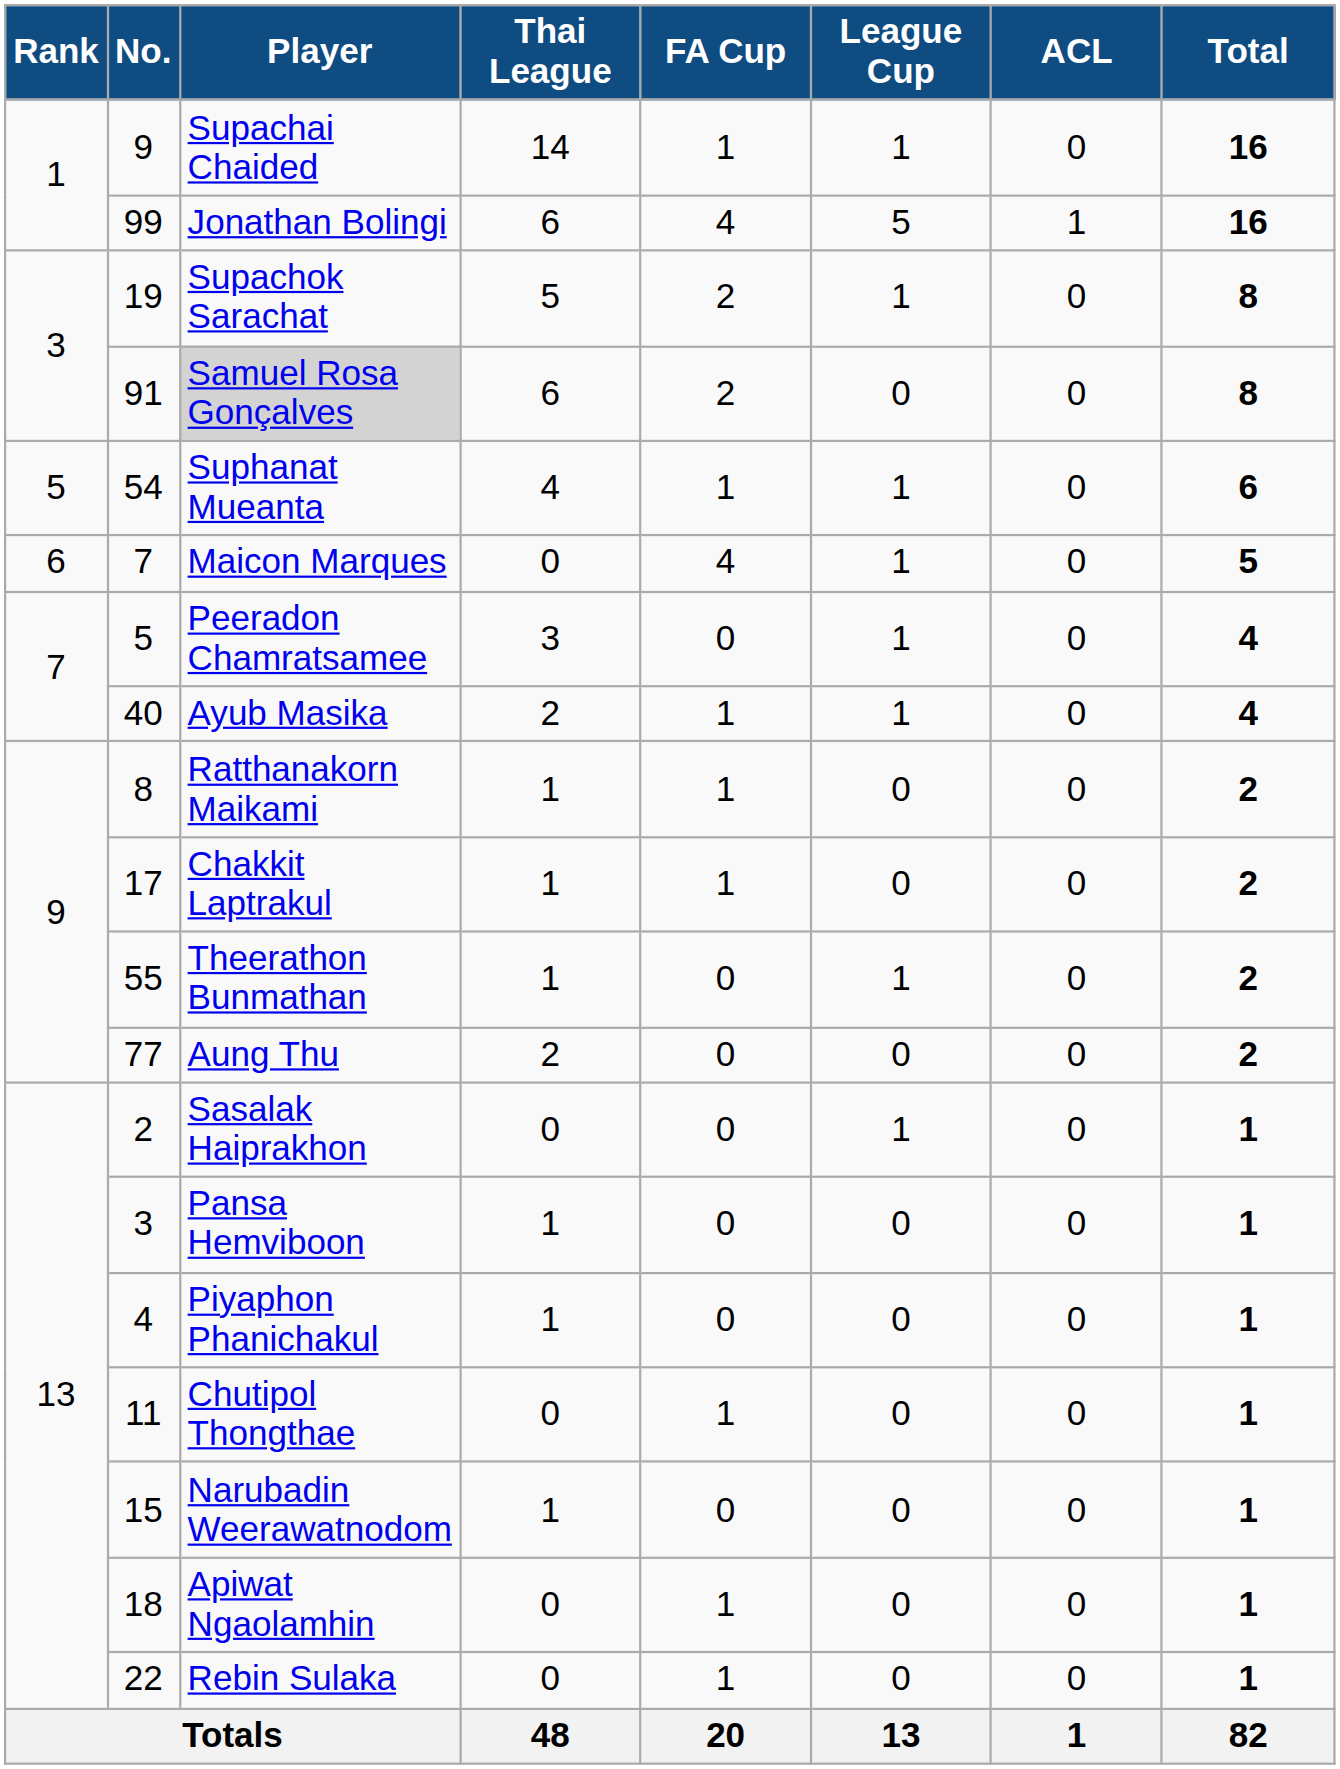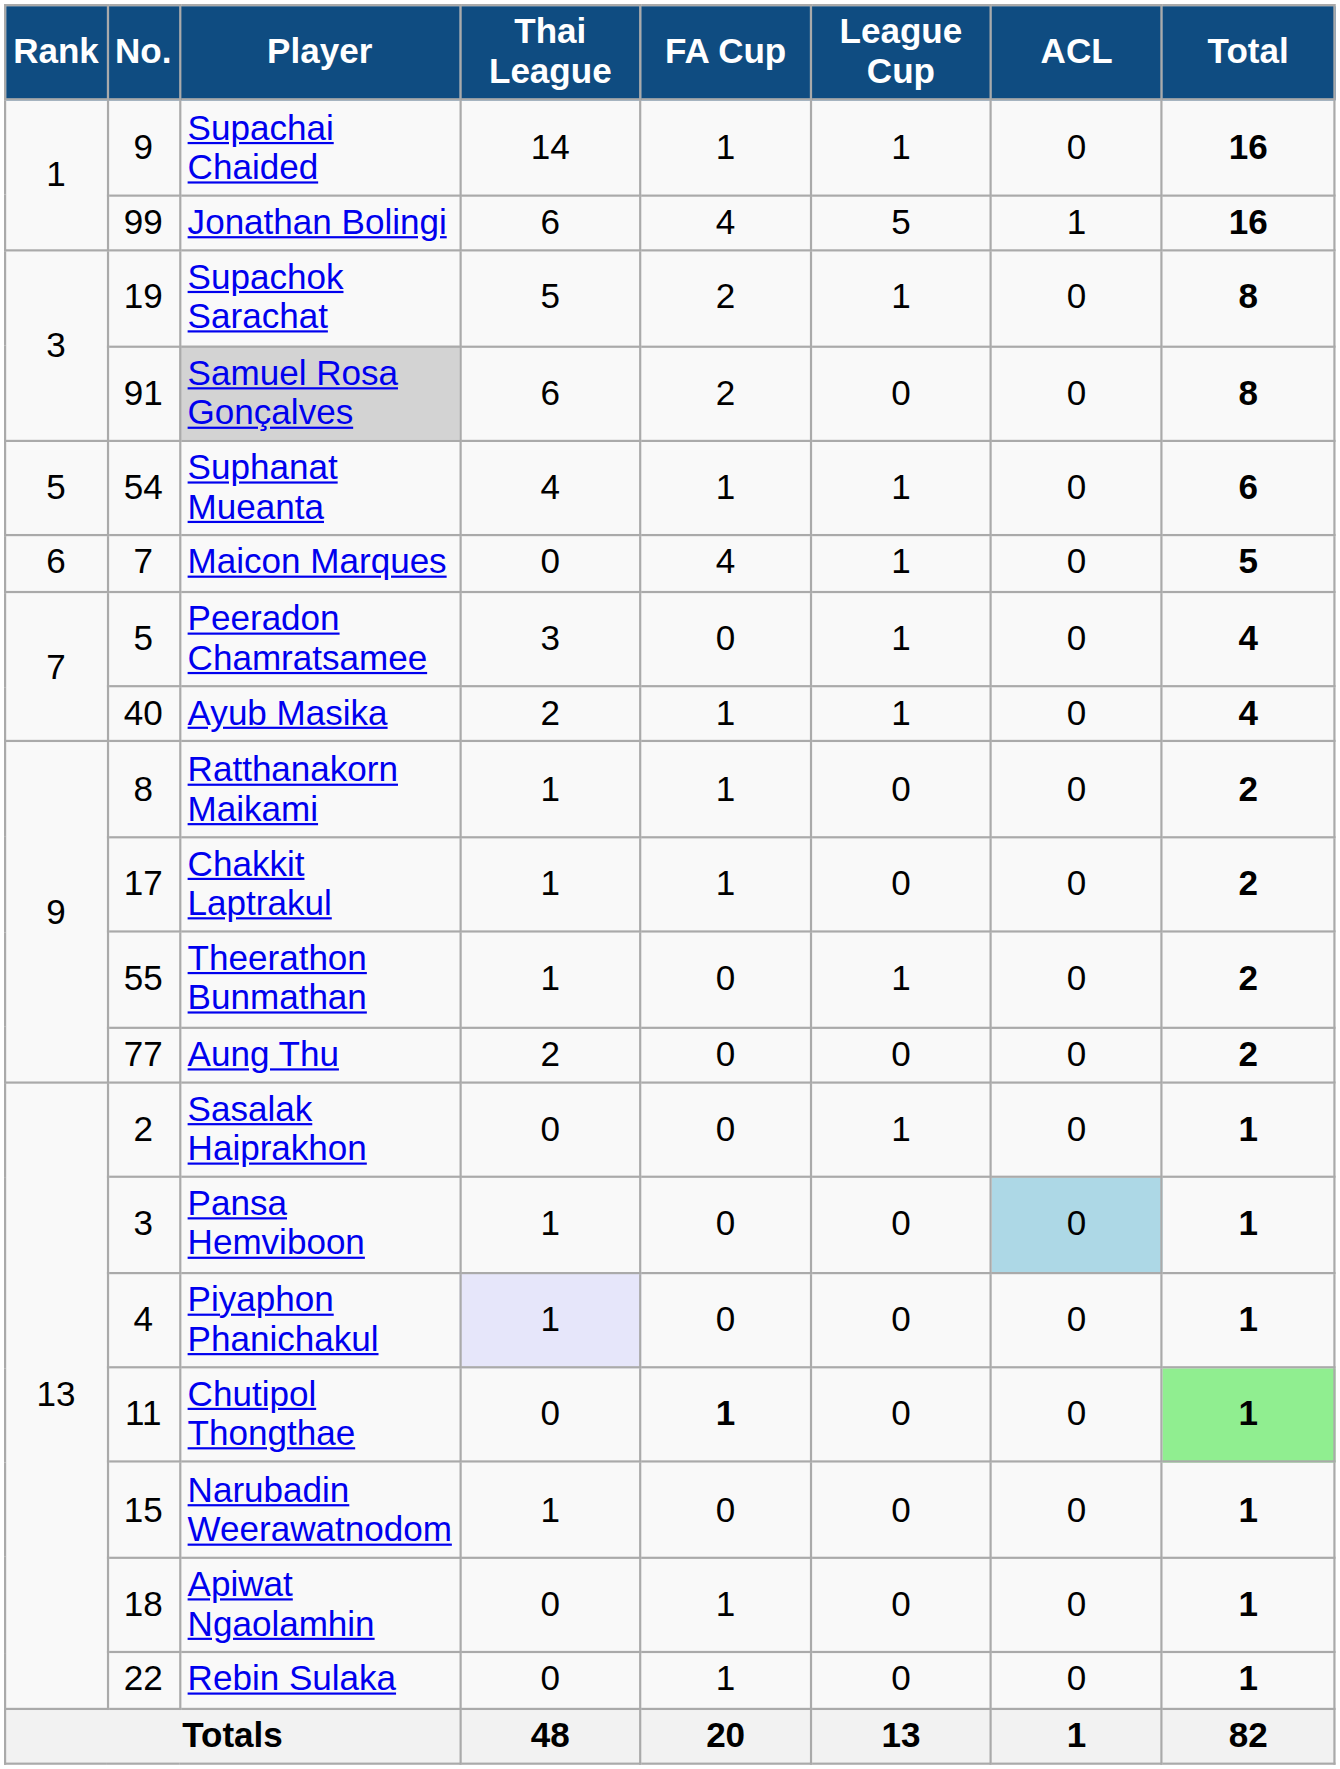(1077, 1224) no background -> (1077, 1224) lightblue background
(550, 1319) no background -> (550, 1319) lavender background
(726, 1414) normal -> (726, 1414) bold
(1248, 1414) no background -> (1248, 1414) lightgreen background
